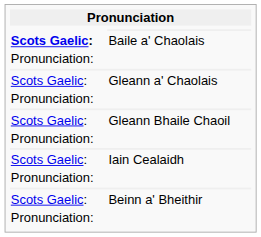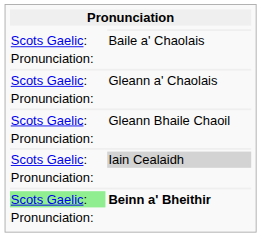(52, 41) bold -> (49, 41) normal
(146, 160) no background -> (146, 160) lightgrey background
(49, 199) no background -> (49, 199) lightgreen background
(155, 199) normal -> (160, 199) bold
